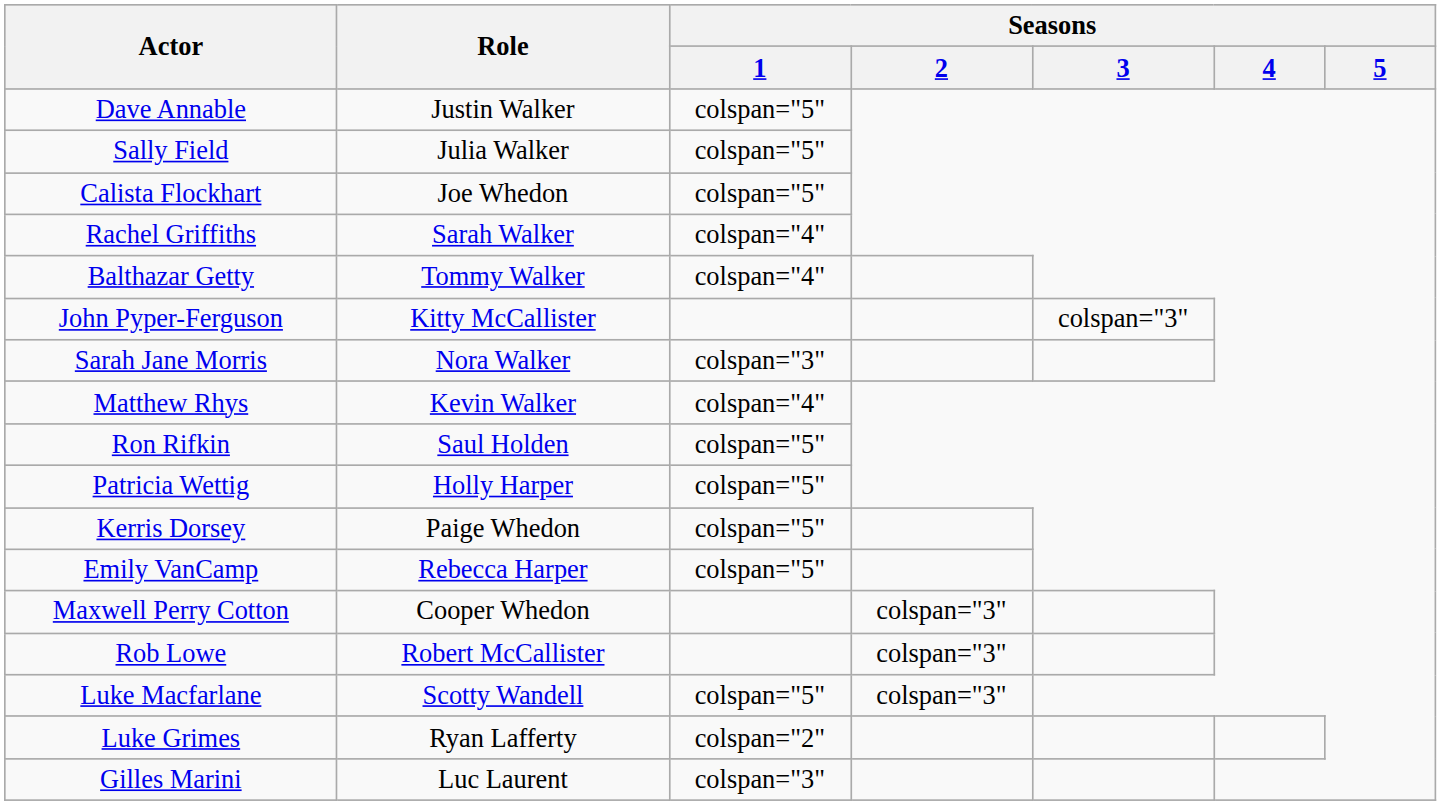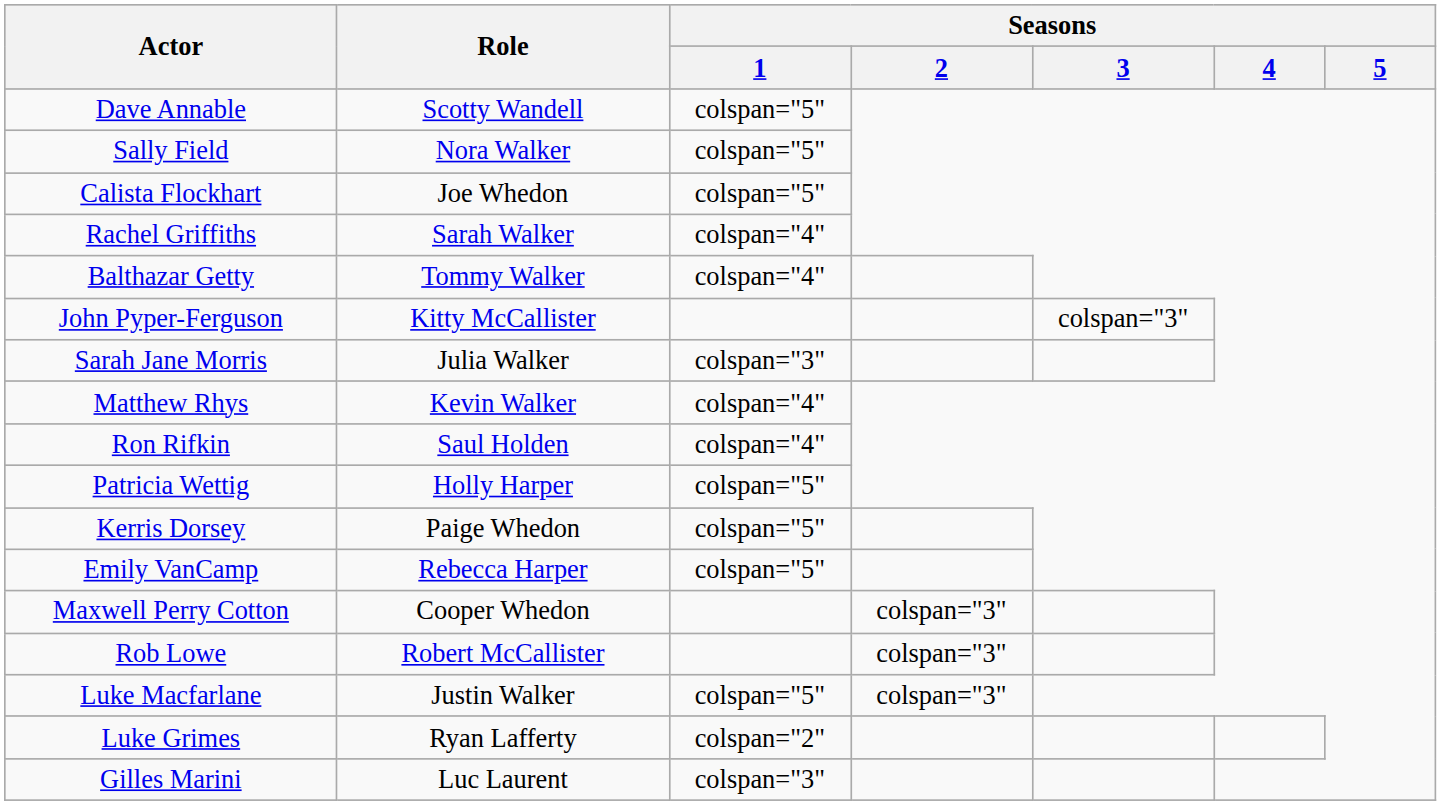(503, 109) Justin Walker -> (503, 109) Scotty Wandell
(503, 151) Julia Walker -> (503, 151) Nora Walker
(503, 360) Nora Walker -> (503, 360) Julia Walker
(760, 444) colspan="5" -> (760, 444) colspan="4"
(503, 695) Scotty Wandell -> (503, 695) Justin Walker
